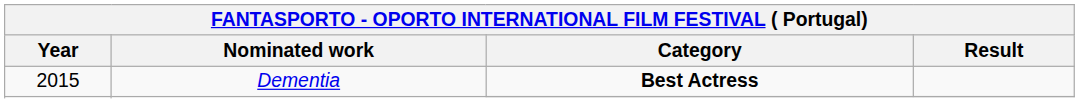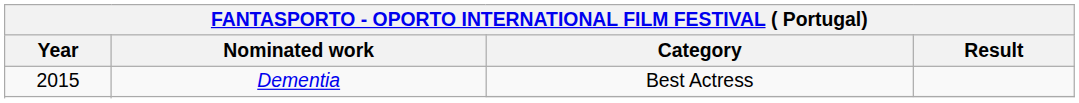(700, 81) bold -> (700, 81) normal
